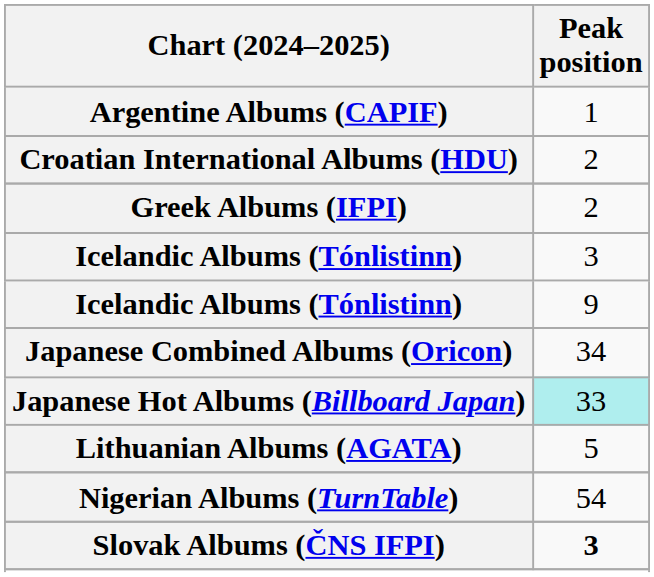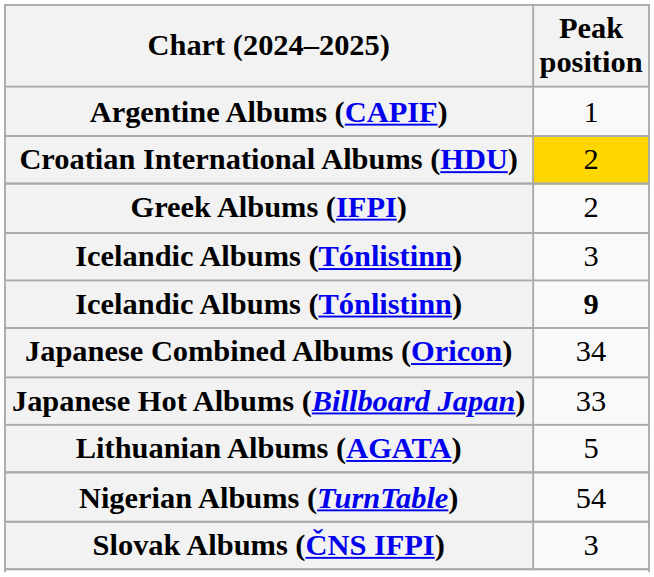(591, 159) no background -> (591, 159) gold background
(591, 303) normal -> (591, 303) bold
(591, 400) paleturquoise background -> (591, 400) no background
(591, 544) bold -> (591, 544) normal
